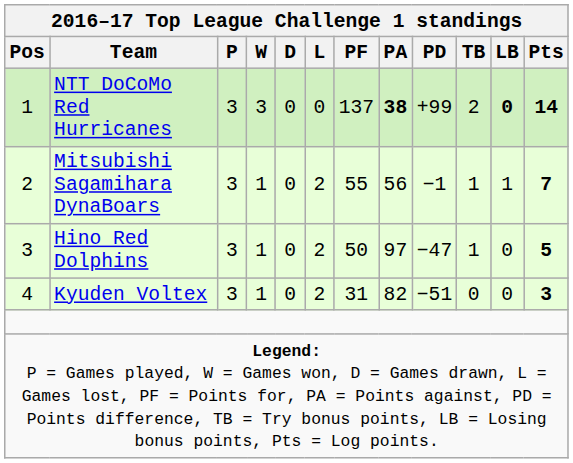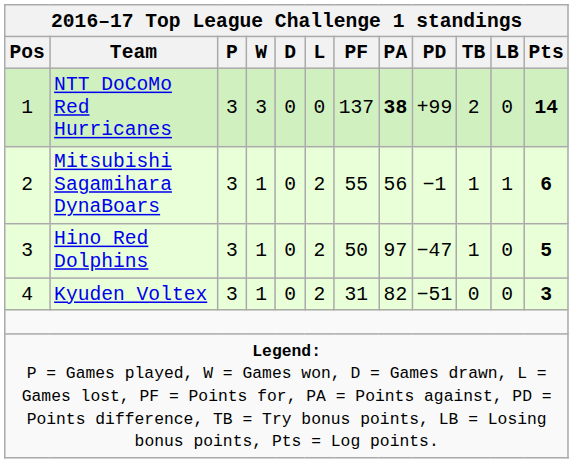(507, 107) bold -> (507, 107) normal
(546, 185) 7 -> (546, 185) 6
